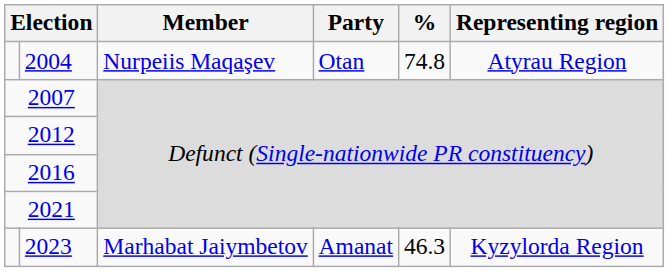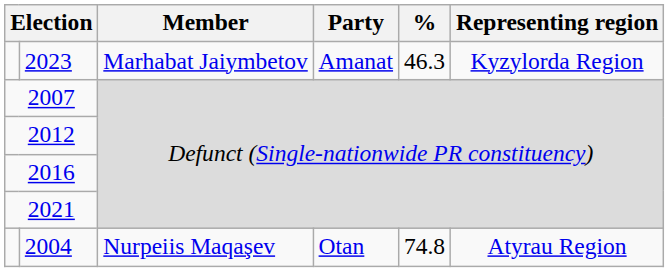rows swapped: (48, 60) <-> (48, 246)
